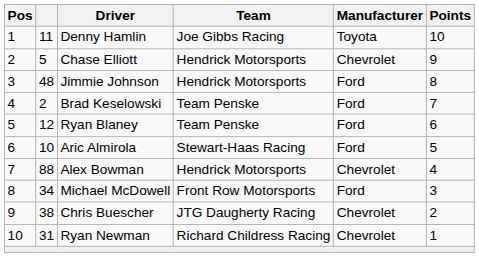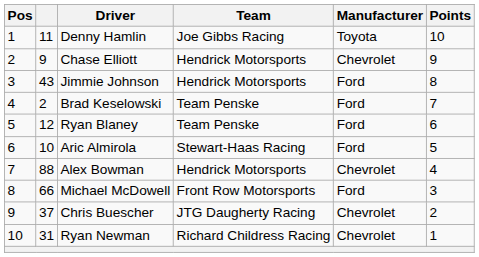(43, 59) 5 -> (43, 59) 9
(46, 81) 48 -> (46, 81) 43
(46, 190) 34 -> (46, 190) 66
(46, 212) 38 -> (46, 212) 37
